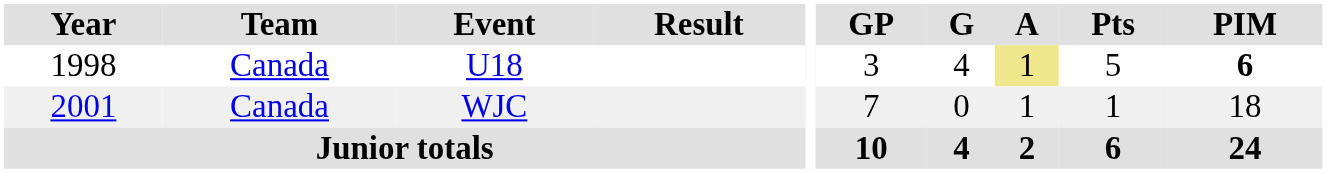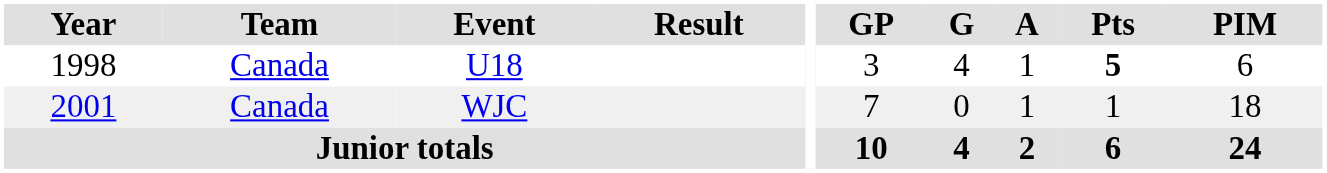(1027, 65) khaki background -> (1027, 65) no background
(1113, 65) normal -> (1113, 65) bold
(1245, 65) bold -> (1245, 65) normal
